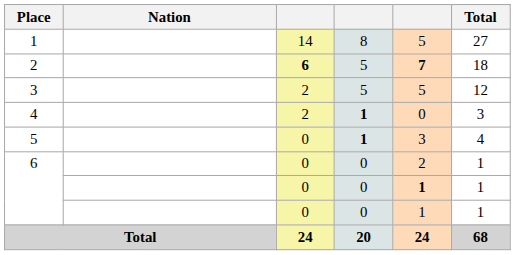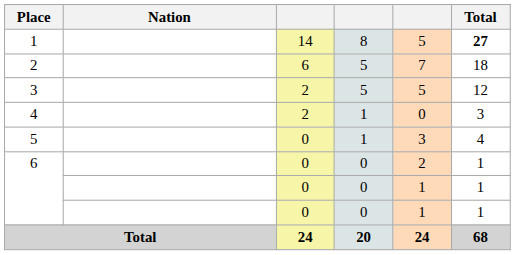(480, 41) normal -> (480, 41) bold
(305, 66) bold -> (305, 66) normal
(422, 66) bold -> (422, 66) normal
(364, 114) bold -> (364, 114) normal
(364, 139) bold -> (364, 139) normal
(422, 188) bold -> (422, 188) normal
